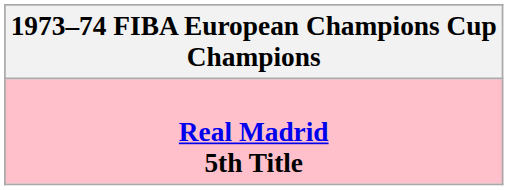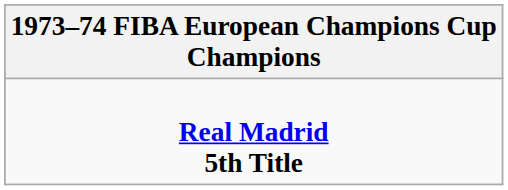(254, 146) pink background -> (254, 146) no background
